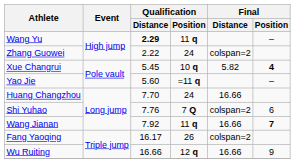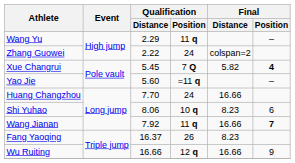(151, 39) bold -> (151, 39) normal
(189, 67) 10 q -> (189, 67) 7 Q
(151, 110) 7.76 -> (151, 110) 8.06
(189, 110) 7 Q -> (189, 110) 10 q
(230, 110) colspan=2 -> (230, 110) 8.23
(151, 138) 16.17 -> (151, 138) 16.37
(230, 138) colspan=2 -> (230, 138) 8.23
